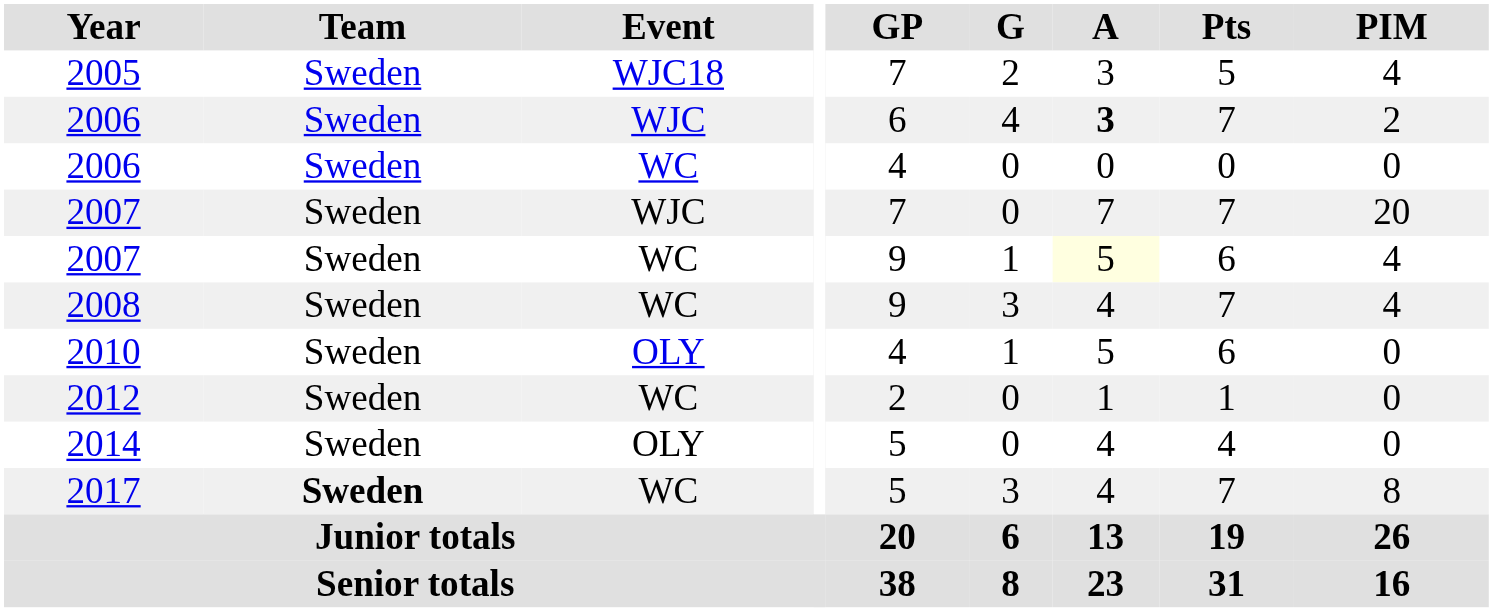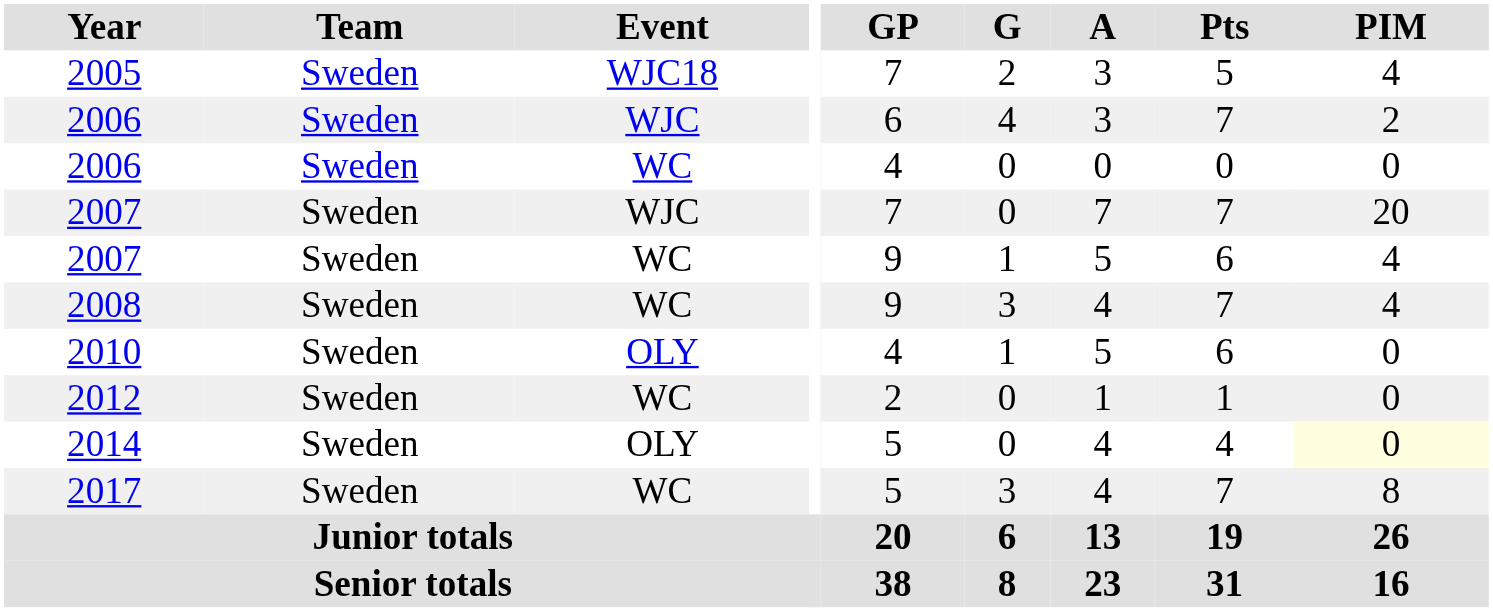(1105, 119) bold -> (1103, 119) normal
(1105, 258) lightyellow background -> (1103, 258) no background
(1392, 444) no background -> (1391, 444) lightyellow background
(362, 490) bold -> (360, 490) normal
